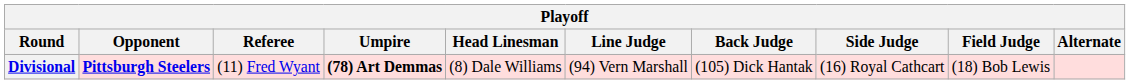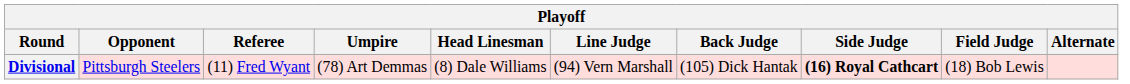(146, 66) bold -> (141, 66) normal
(385, 66) bold -> (372, 66) normal
(882, 66) normal -> (872, 66) bold
